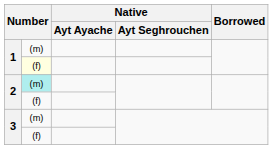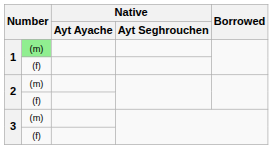(36, 48) no background -> (36, 48) lightgreen background
(36, 66) lightyellow background -> (36, 66) no background
(36, 83) paleturquoise background -> (36, 83) no background
